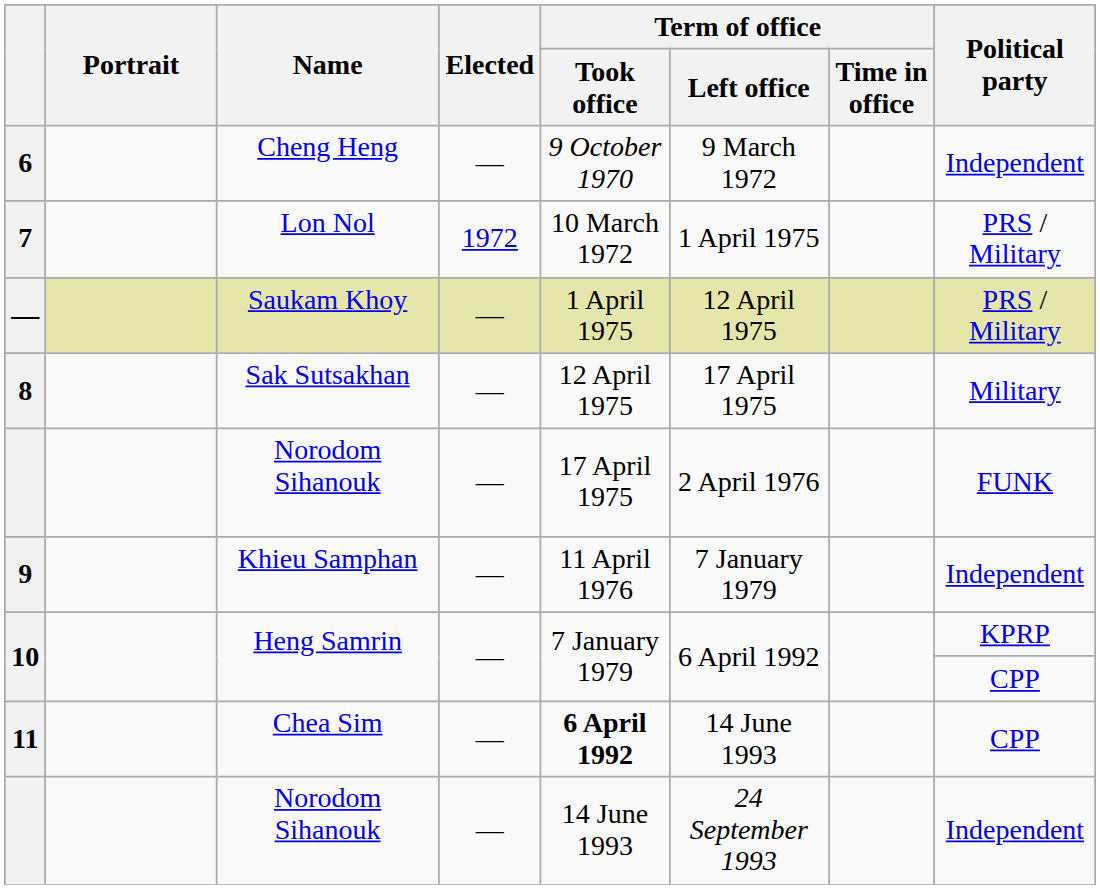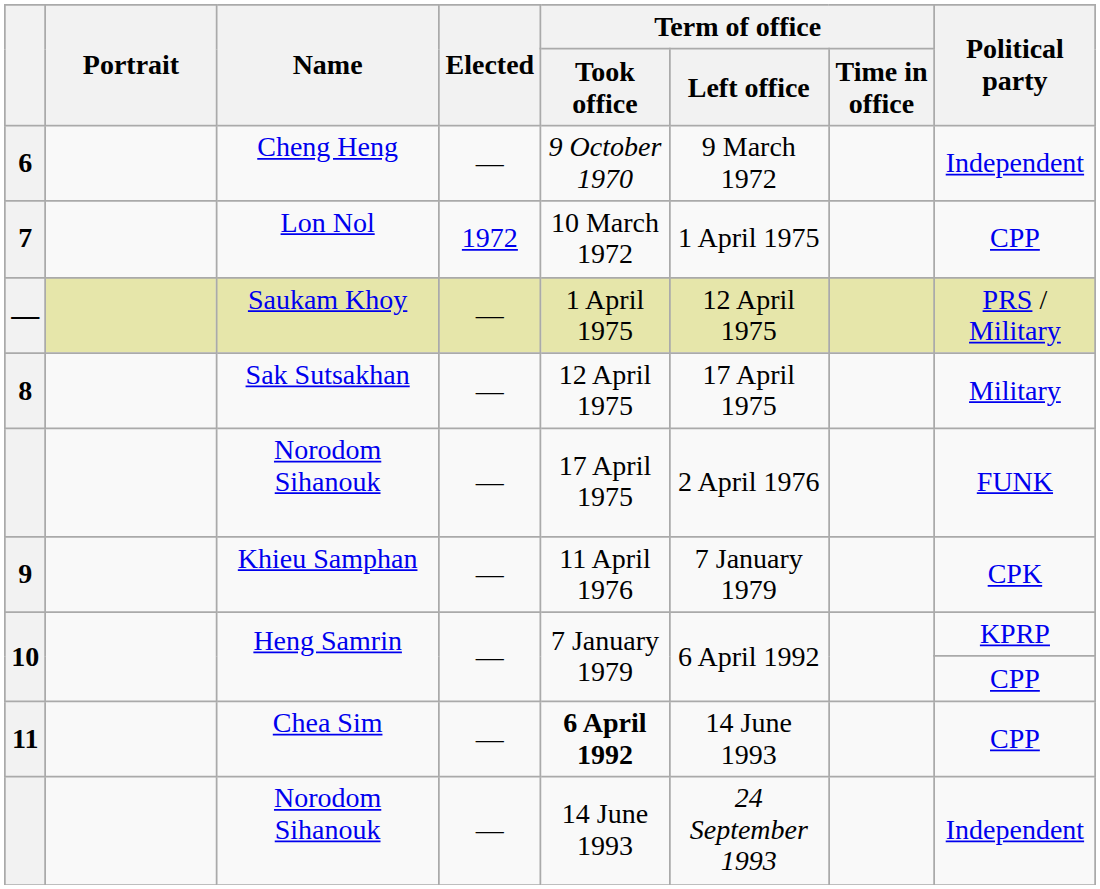(1015, 238) PRS / Military -> (1015, 238) CPP
(1015, 573) Independent -> (1015, 573) CPK
